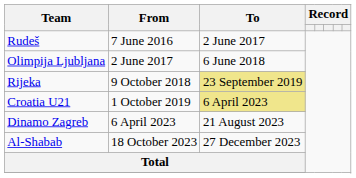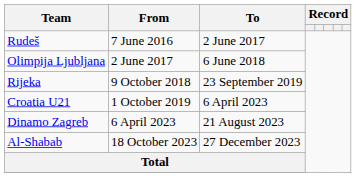(253, 81) khaki background -> (253, 81) no background
(235, 101) khaki background -> (235, 101) no background
